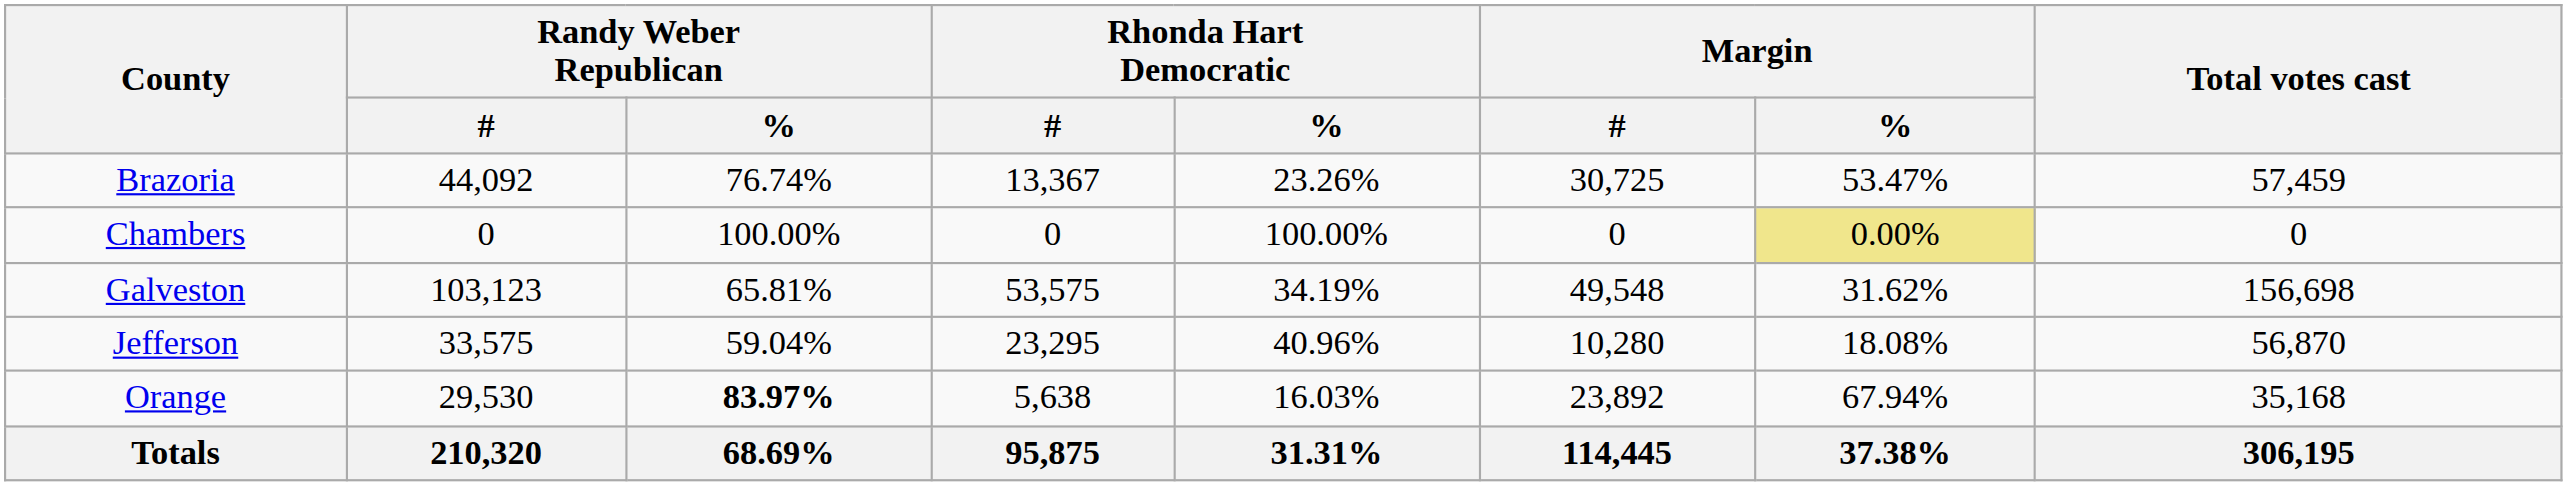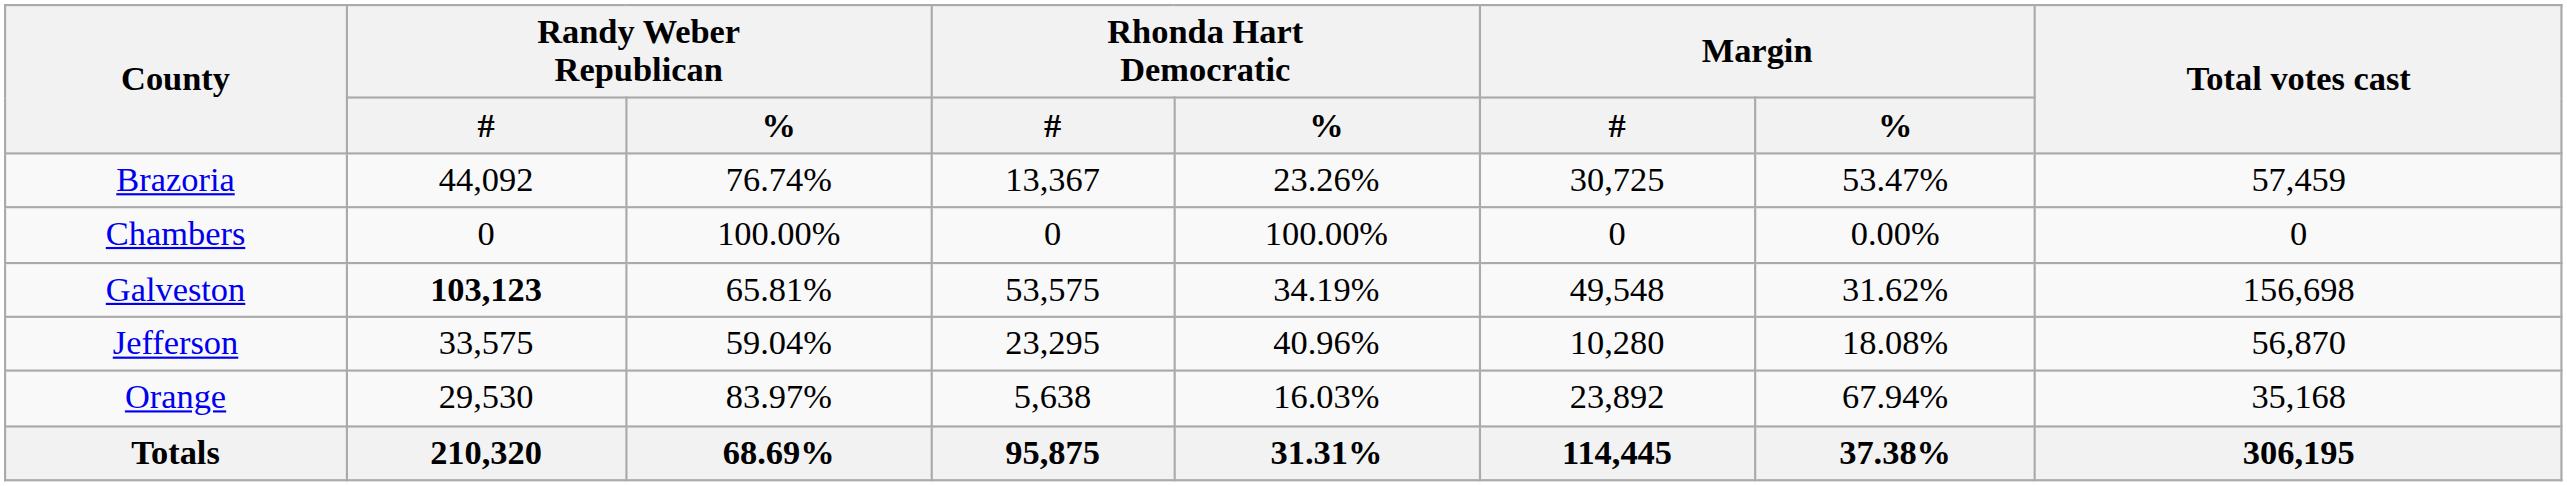(1895, 234) khaki background -> (1895, 234) no background
(486, 288) normal -> (486, 288) bold
(779, 397) bold -> (779, 397) normal
